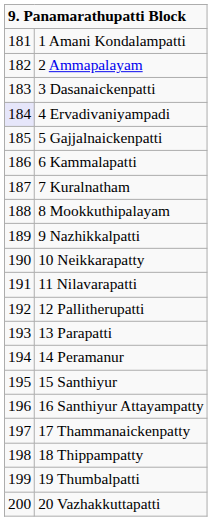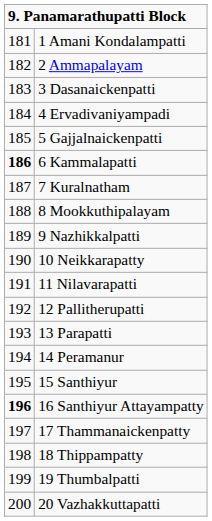(20, 114) lavender background -> (20, 114) no background
(20, 162) normal -> (20, 162) bold
(20, 406) normal -> (20, 406) bold
